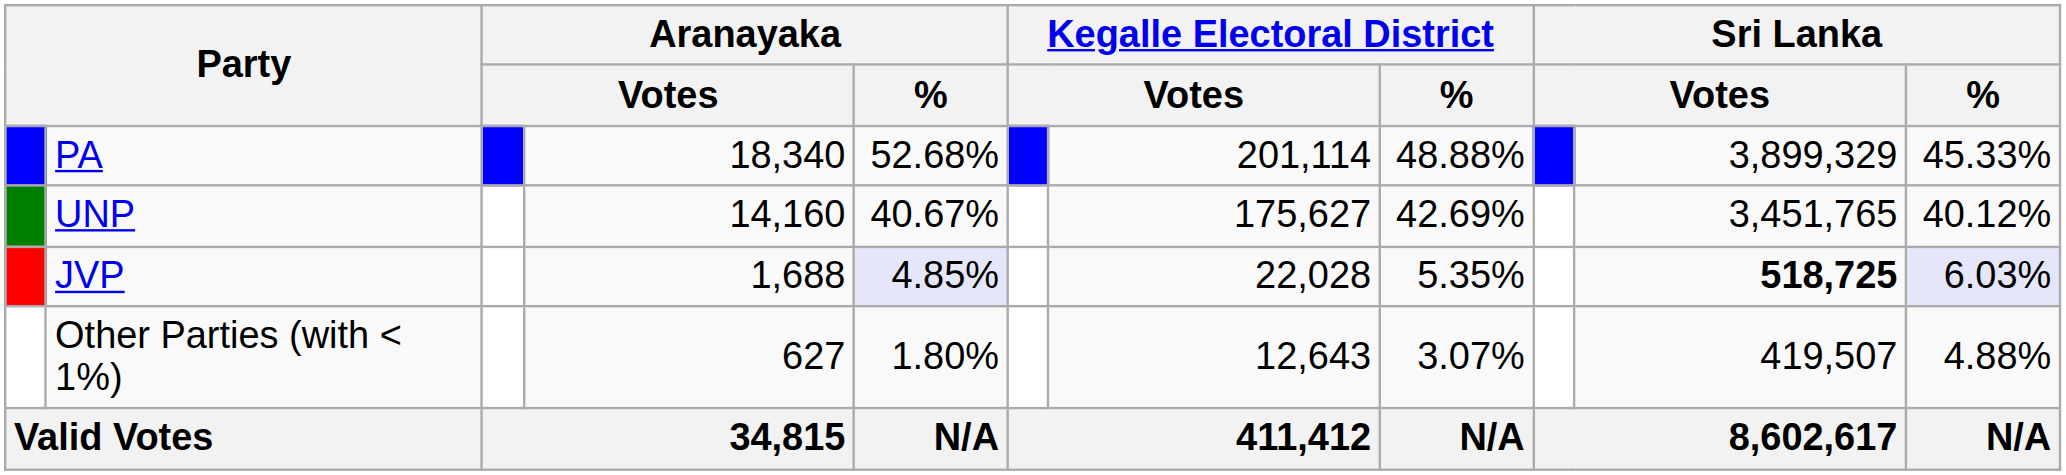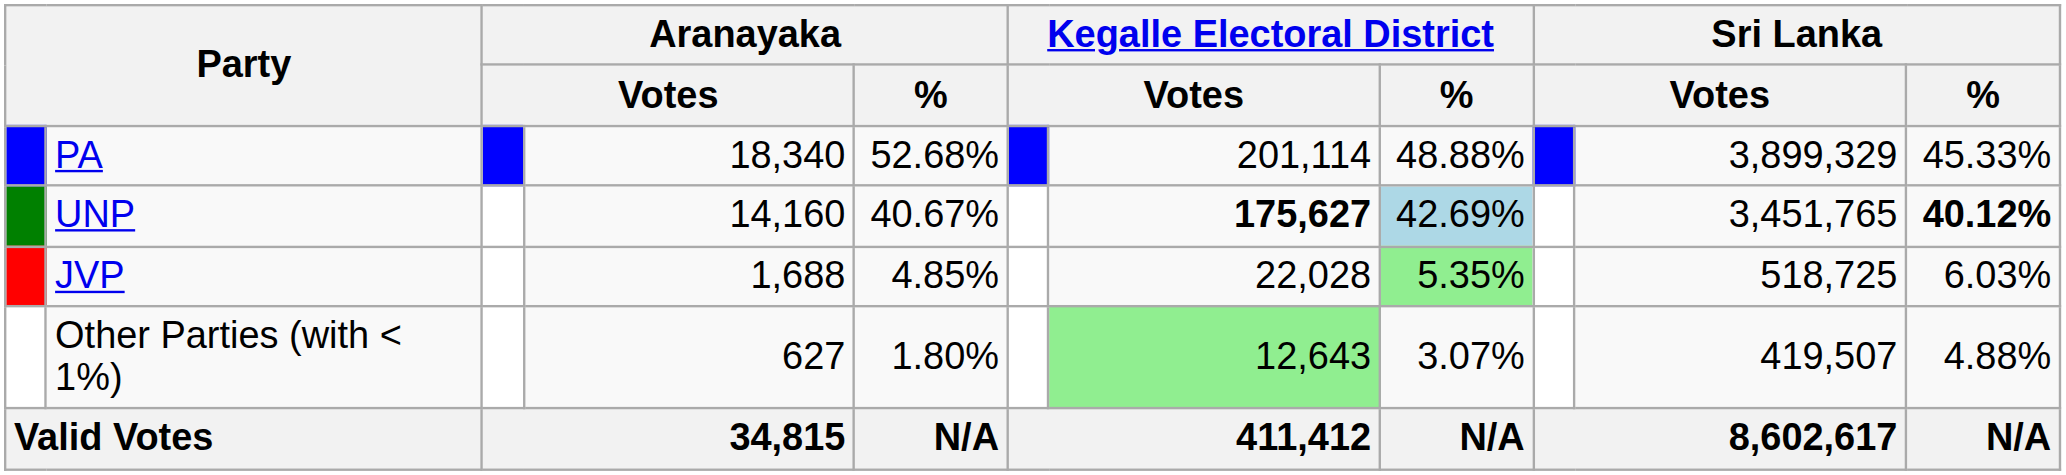(1303, 214) normal -> (1303, 214) bold
(1460, 214) no background -> (1460, 214) lightblue background
(1987, 214) normal -> (1987, 214) bold
(945, 275) lavender background -> (945, 275) no background
(1471, 275) no background -> (1471, 275) lightgreen background
(1829, 275) bold -> (1829, 275) normal
(1997, 275) lavender background -> (1997, 275) no background
(1313, 356) no background -> (1313, 356) lightgreen background
